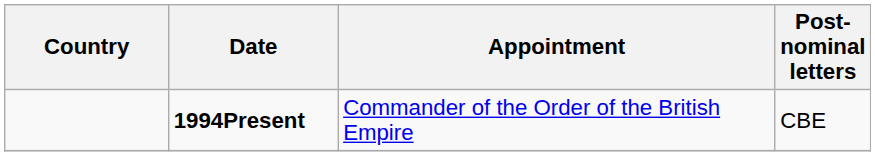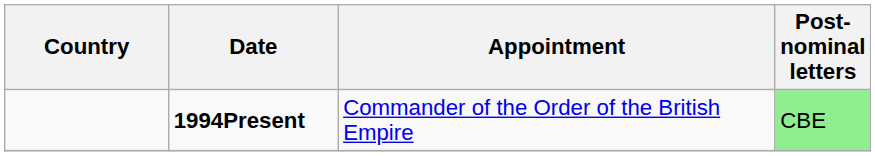(803, 119) no background -> (803, 119) lightgreen background
